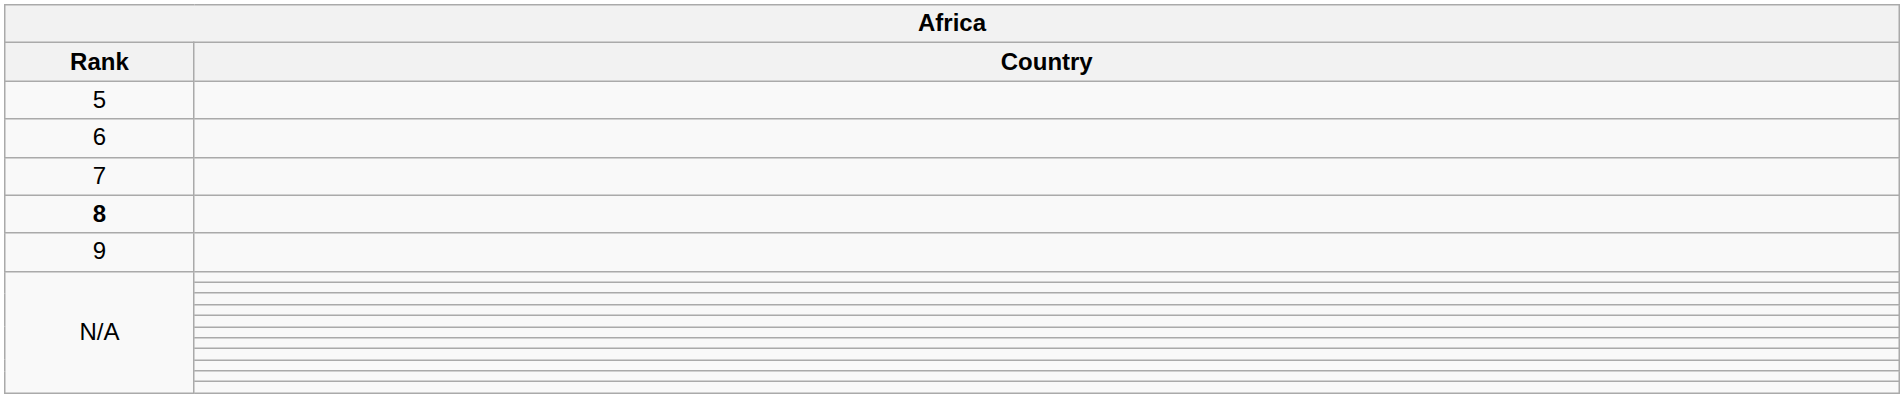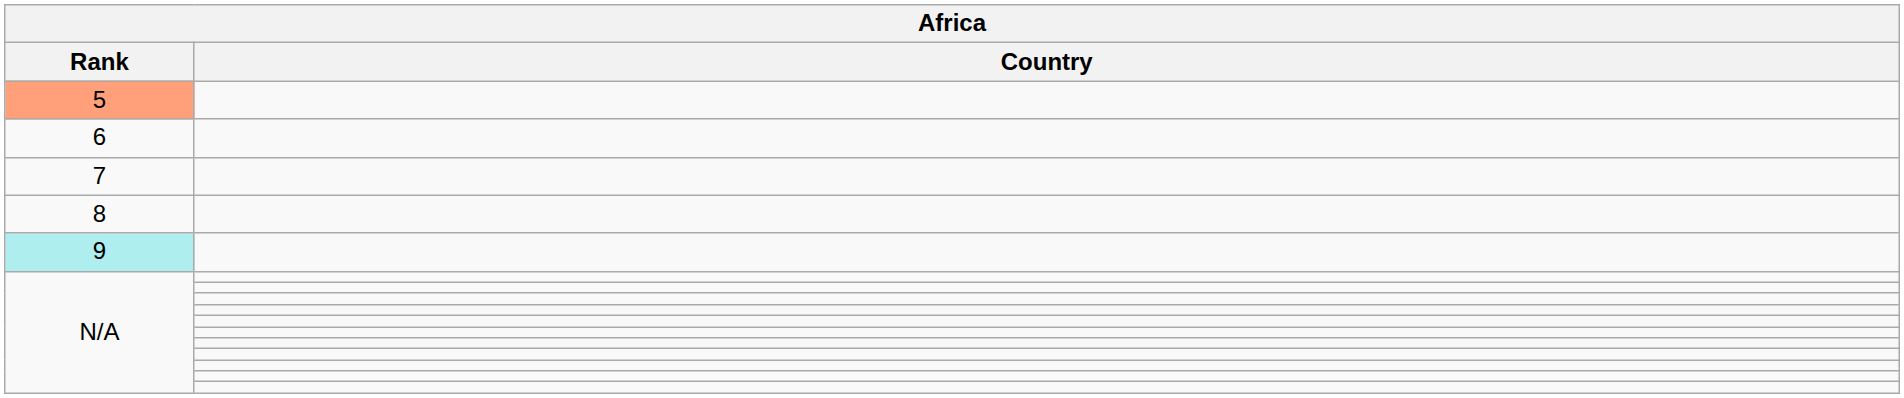(99, 99) no background -> (99, 99) lightsalmon background
(99, 213) bold -> (99, 213) normal
(99, 251) no background -> (99, 251) paleturquoise background
